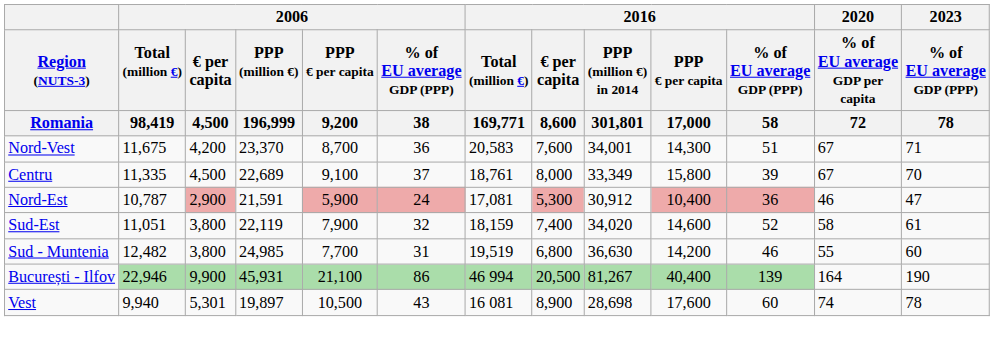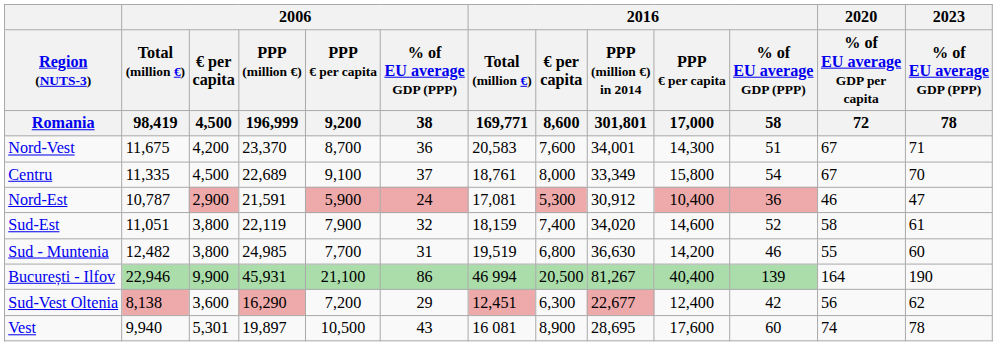(770, 174) 39 -> (773, 174) 54
+ row: (63, 302)
(610, 302) 28,698 -> (613, 328) 28,695
